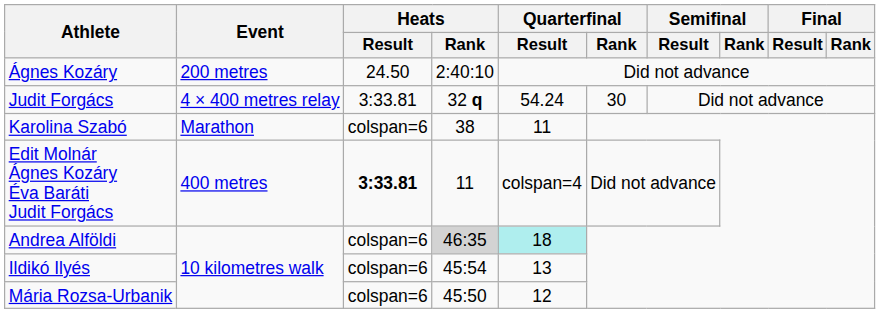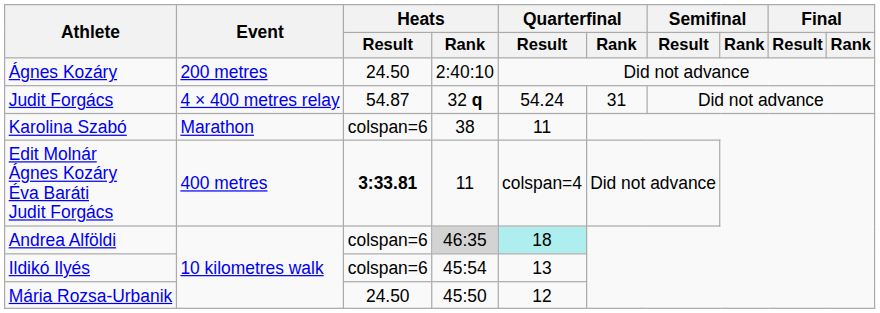(388, 100) 3:33.81 -> (388, 100) 54.87
(616, 100) 30 -> (616, 100) 31
(388, 296) colspan=6 -> (388, 296) 24.50
